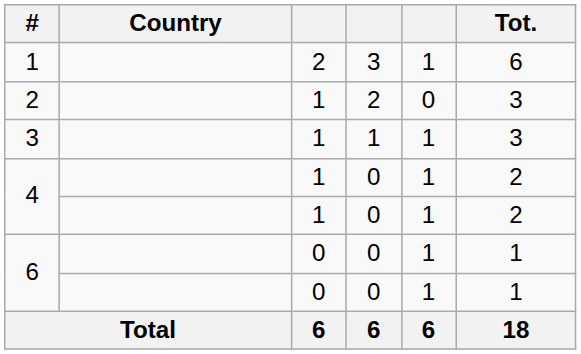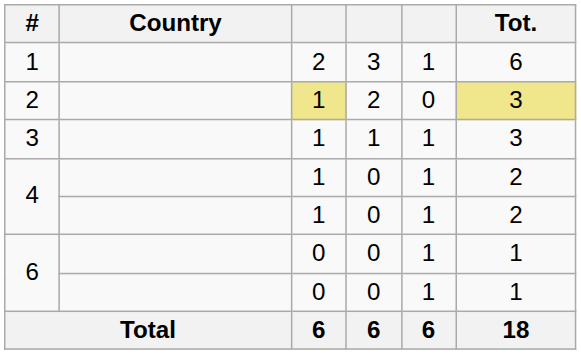(319, 100) no background -> (319, 100) khaki background
(516, 100) no background -> (516, 100) khaki background
